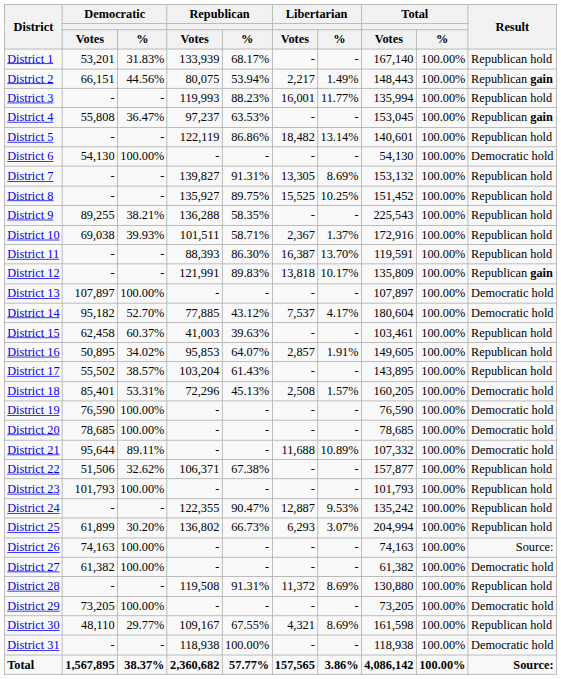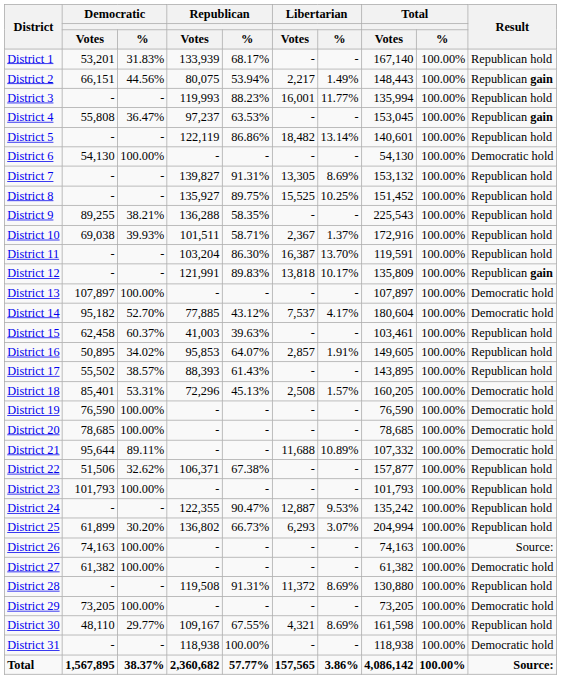(202, 254) 88,393 -> (199, 254) 103,204
(199, 371) 103,204 -> (202, 371) 88,393
